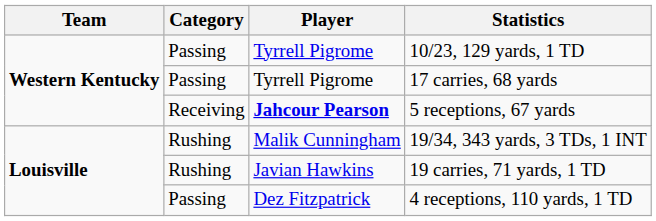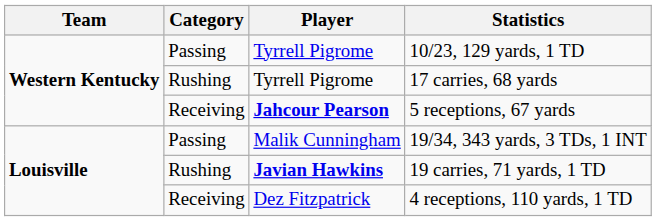(197, 80) Passing -> (200, 80) Rushing
(200, 140) Rushing -> (197, 140) Passing
(313, 170) normal -> (318, 170) bold
(197, 200) Passing -> (206, 200) Receiving
